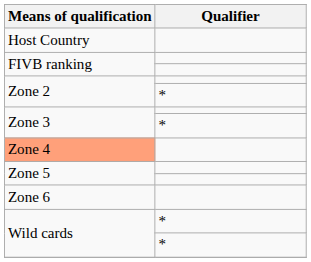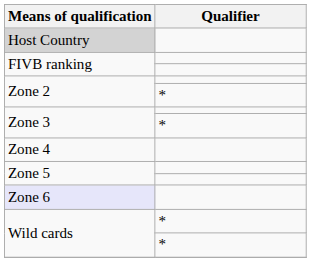(49, 40) no background -> (49, 40) lightgrey background
(29, 149) lightsalmon background -> (29, 149) no background
(29, 197) no background -> (29, 197) lavender background
